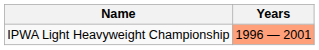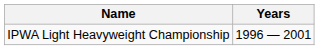(273, 34) lightsalmon background -> (273, 34) no background
